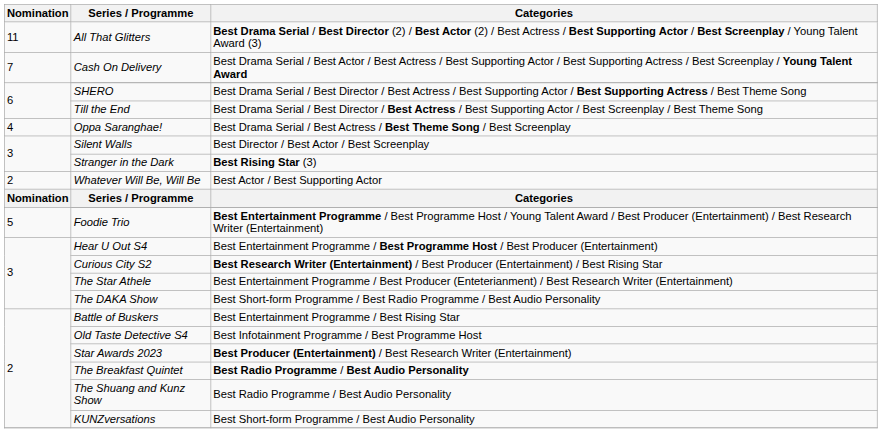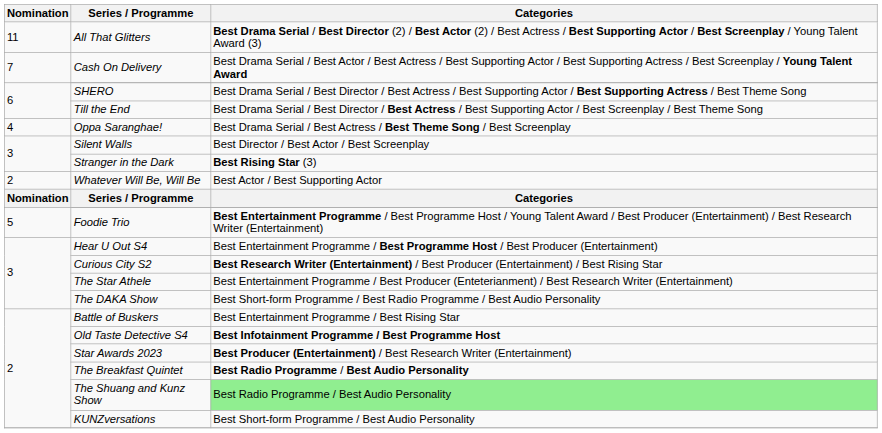(347, 335) normal -> (357, 335) bold
(332, 394) no background -> (332, 394) lightgreen background
